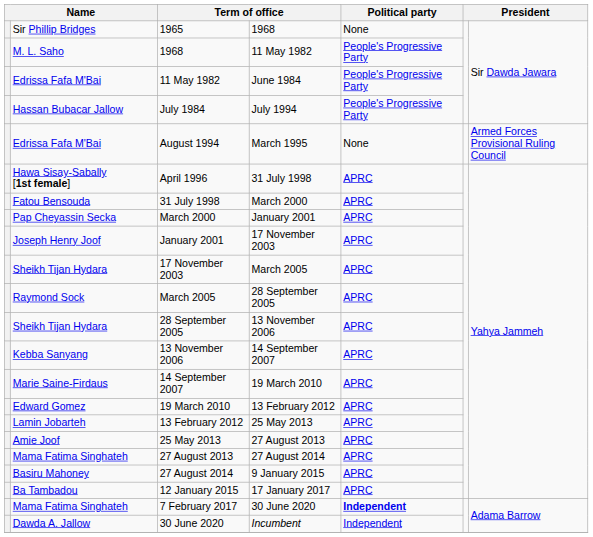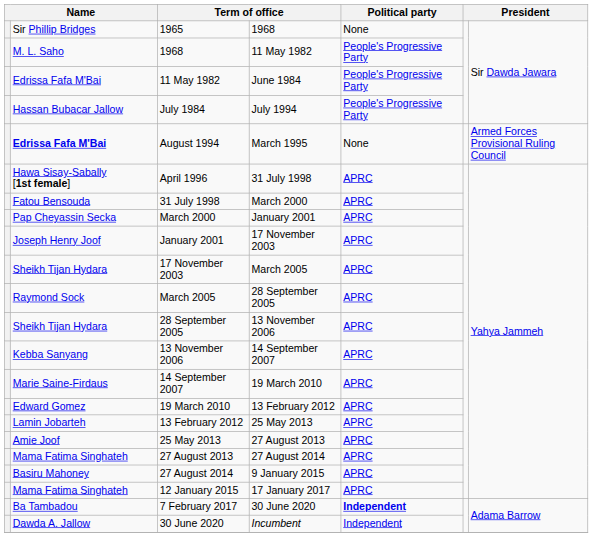(57, 144) normal -> (59, 144) bold
(45, 490) Ba Tambadou -> (70, 490) Mama Fatima Singhateh
(70, 507) Mama Fatima Singhateh -> (45, 507) Ba Tambadou
